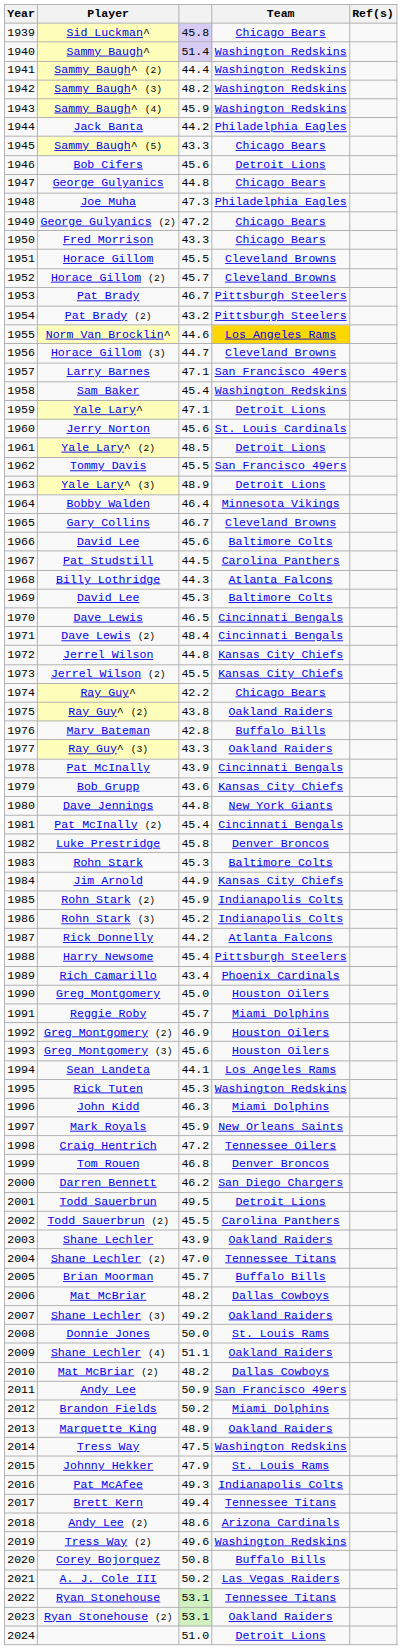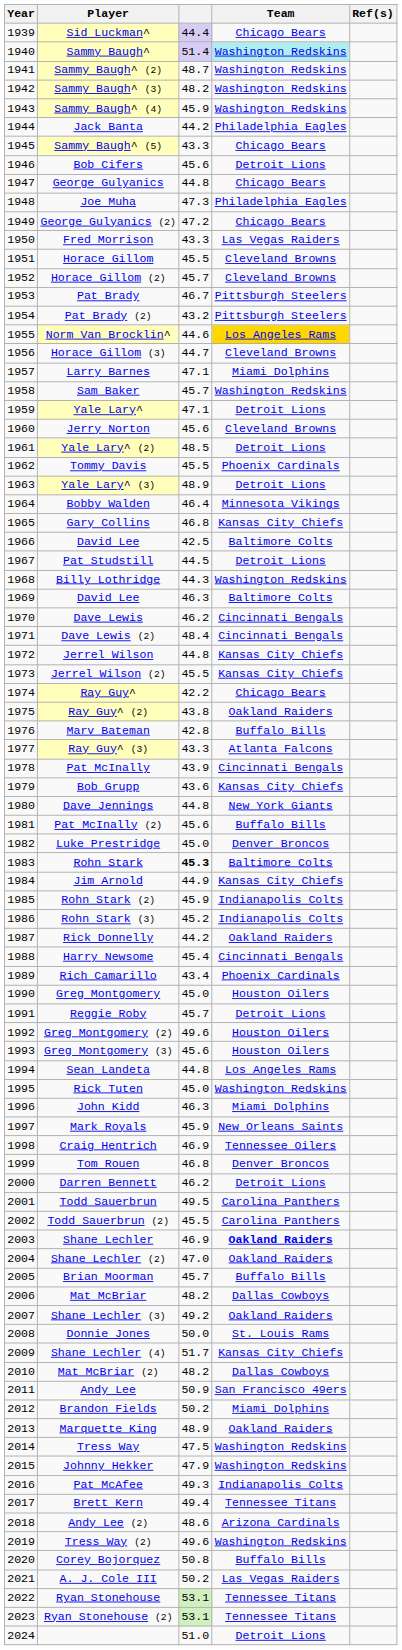(195, 33) 45.8 -> (195, 33) 44.4
(281, 52) no background -> (281, 52) paleturquoise background
(195, 70) 44.4 -> (195, 70) 48.7
(281, 240) Chicago Bears -> (281, 240) Las Vegas Raiders
(281, 372) San Francisco 49ers -> (281, 372) Miami Dolphins
(195, 391) 45.4 -> (195, 391) 45.7
(281, 429) St. Louis Cardinals -> (281, 429) Cleveland Browns
(281, 466) San Francisco 49ers -> (281, 466) Phoenix Cardinals
(195, 523) 46.7 -> (195, 523) 46.8
(281, 523) Cleveland Browns -> (281, 523) Kansas City Chiefs
(195, 542) 45.6 -> (195, 542) 42.5
(281, 561) Carolina Panthers -> (281, 561) Detroit Lions
(281, 580) Atlanta Falcons -> (281, 580) Washington Redskins
(195, 598) 45.3 -> (195, 598) 46.3
(195, 617) 46.5 -> (195, 617) 46.2
(281, 749) Oakland Raiders -> (281, 749) Atlanta Falcons
(195, 825) 45.4 -> (195, 825) 45.6
(281, 825) Cincinnati Bengals -> (281, 825) Buffalo Bills
(195, 844) 45.8 -> (195, 844) 45.0
(195, 862) normal -> (195, 862) bold
(281, 938) Atlanta Falcons -> (281, 938) Oakland Raiders
(281, 957) Pittsburgh Steelers -> (281, 957) Cincinnati Bengals
(281, 1013) Miami Dolphins -> (281, 1013) Detroit Lions
(195, 1032) 46.9 -> (195, 1032) 49.6
(195, 1070) 44.1 -> (195, 1070) 44.8
(195, 1089) 45.3 -> (195, 1089) 45.0
(195, 1145) 47.2 -> (195, 1145) 46.9
(281, 1183) San Diego Chargers -> (281, 1183) Detroit Lions
(281, 1202) Detroit Lions -> (281, 1202) Carolina Panthers
(195, 1240) 43.9 -> (195, 1240) 46.9
(281, 1240) normal -> (281, 1240) bold
(281, 1258) Tennessee Titans -> (281, 1258) Oakland Raiders
(195, 1353) 51.1 -> (195, 1353) 51.7
(281, 1353) Oakland Raiders -> (281, 1353) Kansas City Chiefs
(281, 1466) St. Louis Rams -> (281, 1466) Washington Redskins
(281, 1617) Oakland Raiders -> (281, 1617) Tennessee Titans
